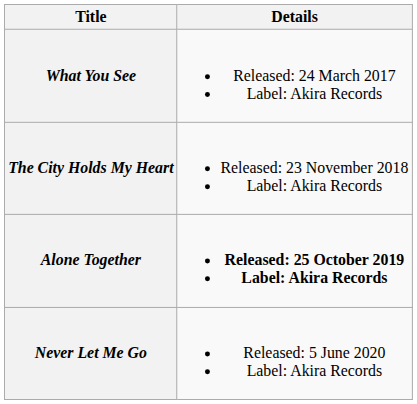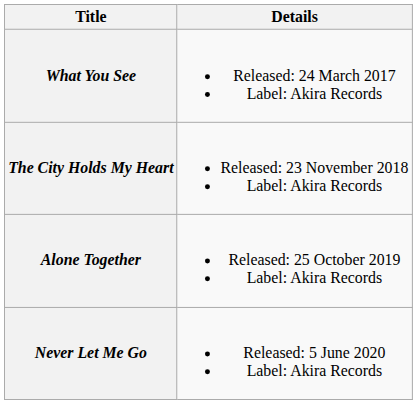(295, 270) bold -> (295, 270) normal
